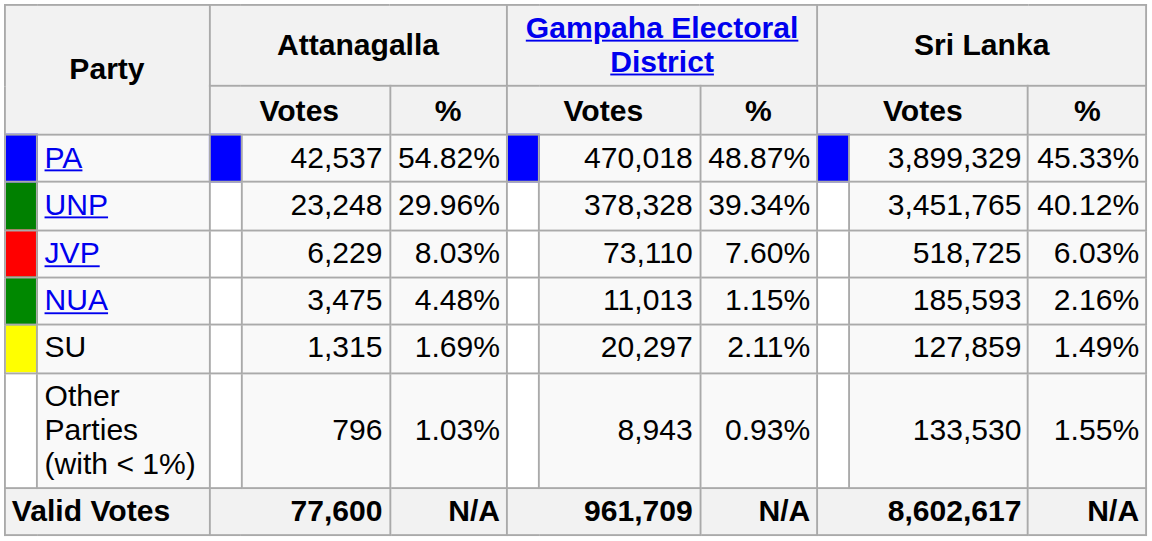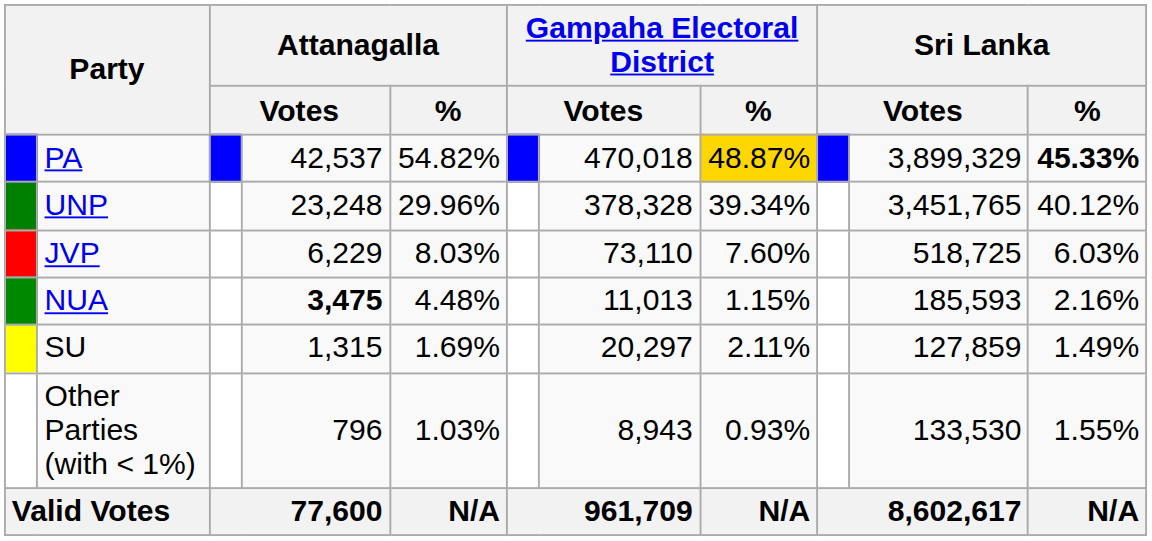(759, 157) no background -> (759, 157) gold background
(1088, 157) normal -> (1088, 157) bold
(345, 300) normal -> (345, 300) bold
